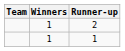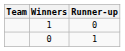(95, 25) 2 -> (95, 25) 0
(49, 39) 1 -> (49, 39) 0
